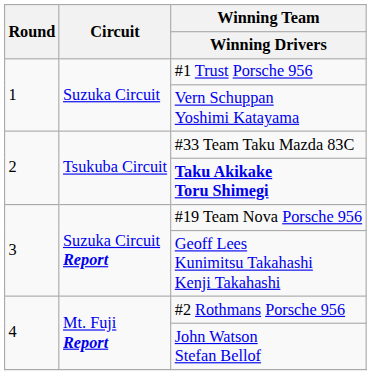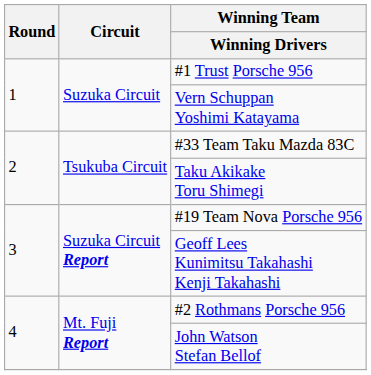(223, 181) bold -> (220, 181) normal
